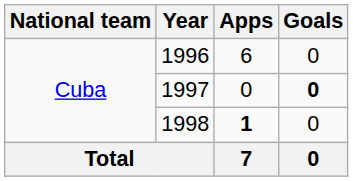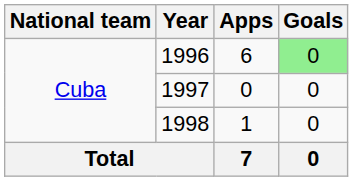(313, 55) no background -> (313, 55) lightgreen background
(313, 90) bold -> (313, 90) normal
(246, 124) bold -> (246, 124) normal
